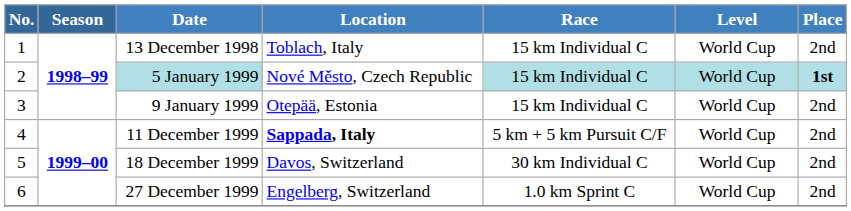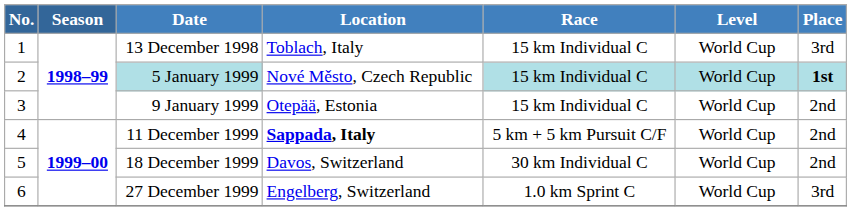(823, 47) 2nd -> (823, 47) 3rd
(823, 192) 2nd -> (823, 192) 3rd
